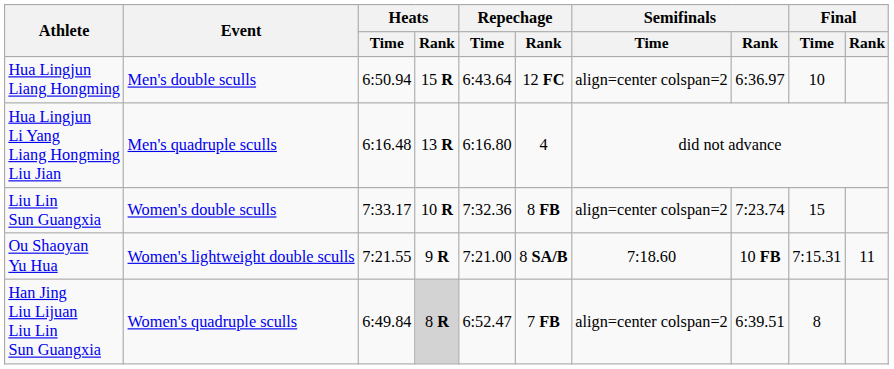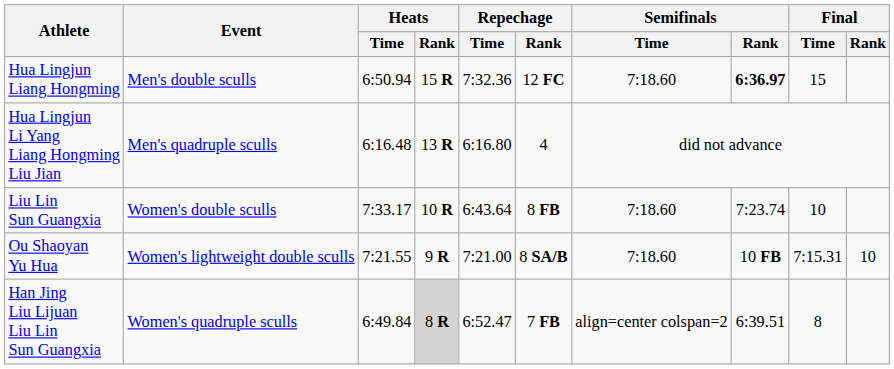(487, 80) 6:43.64 -> (487, 80) 7:32.36
(652, 80) align=center colspan=2 -> (651, 80) 7:18.60
(760, 80) normal -> (760, 80) bold
(817, 80) 10 -> (818, 80) 15
(487, 210) 7:32.36 -> (487, 210) 6:43.64
(652, 210) align=center colspan=2 -> (651, 210) 7:18.60
(817, 210) 15 -> (818, 210) 10
(867, 256) 11 -> (868, 256) 10
